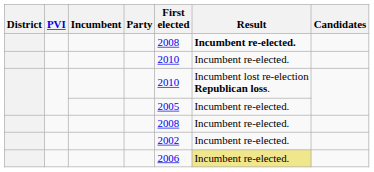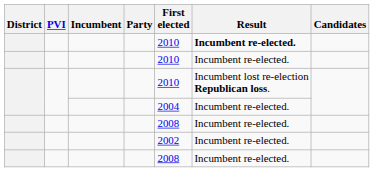(168, 42) 2008 -> (168, 42) 2010
(168, 106) 2005 -> (168, 106) 2004
(168, 158) 2006 -> (168, 158) 2008
(242, 158) khaki background -> (242, 158) no background
